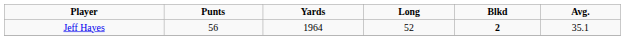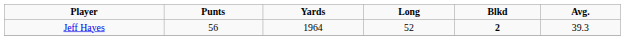(580, 27) 35.1 -> (580, 27) 39.3
